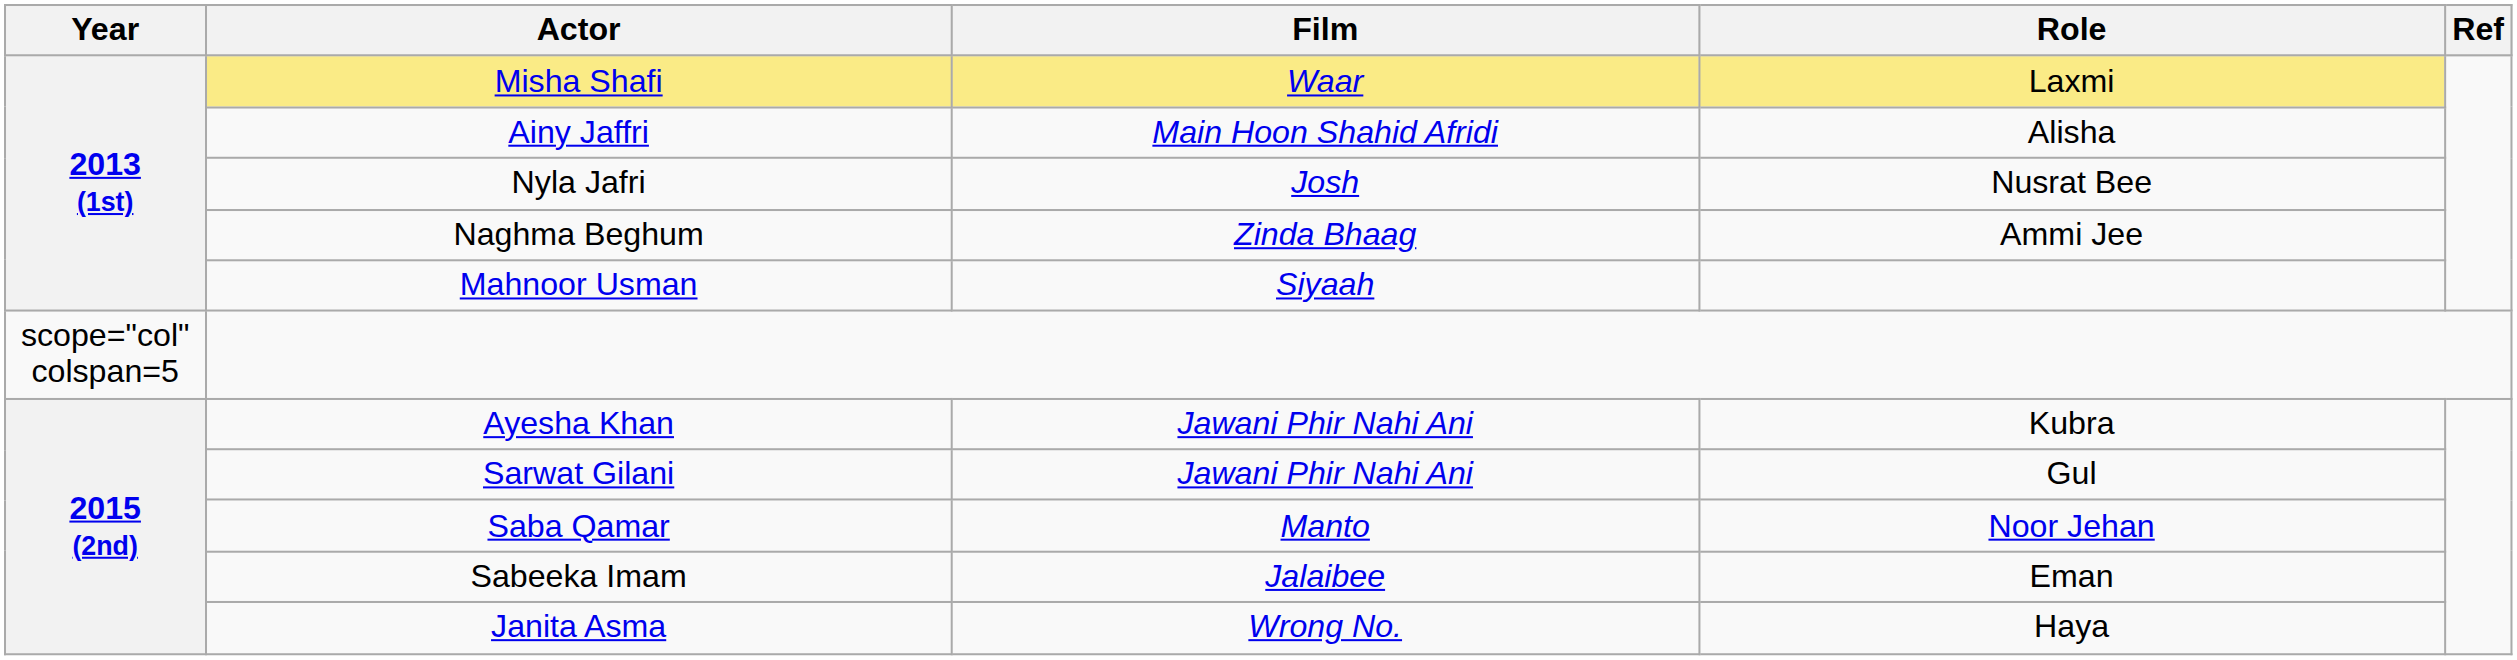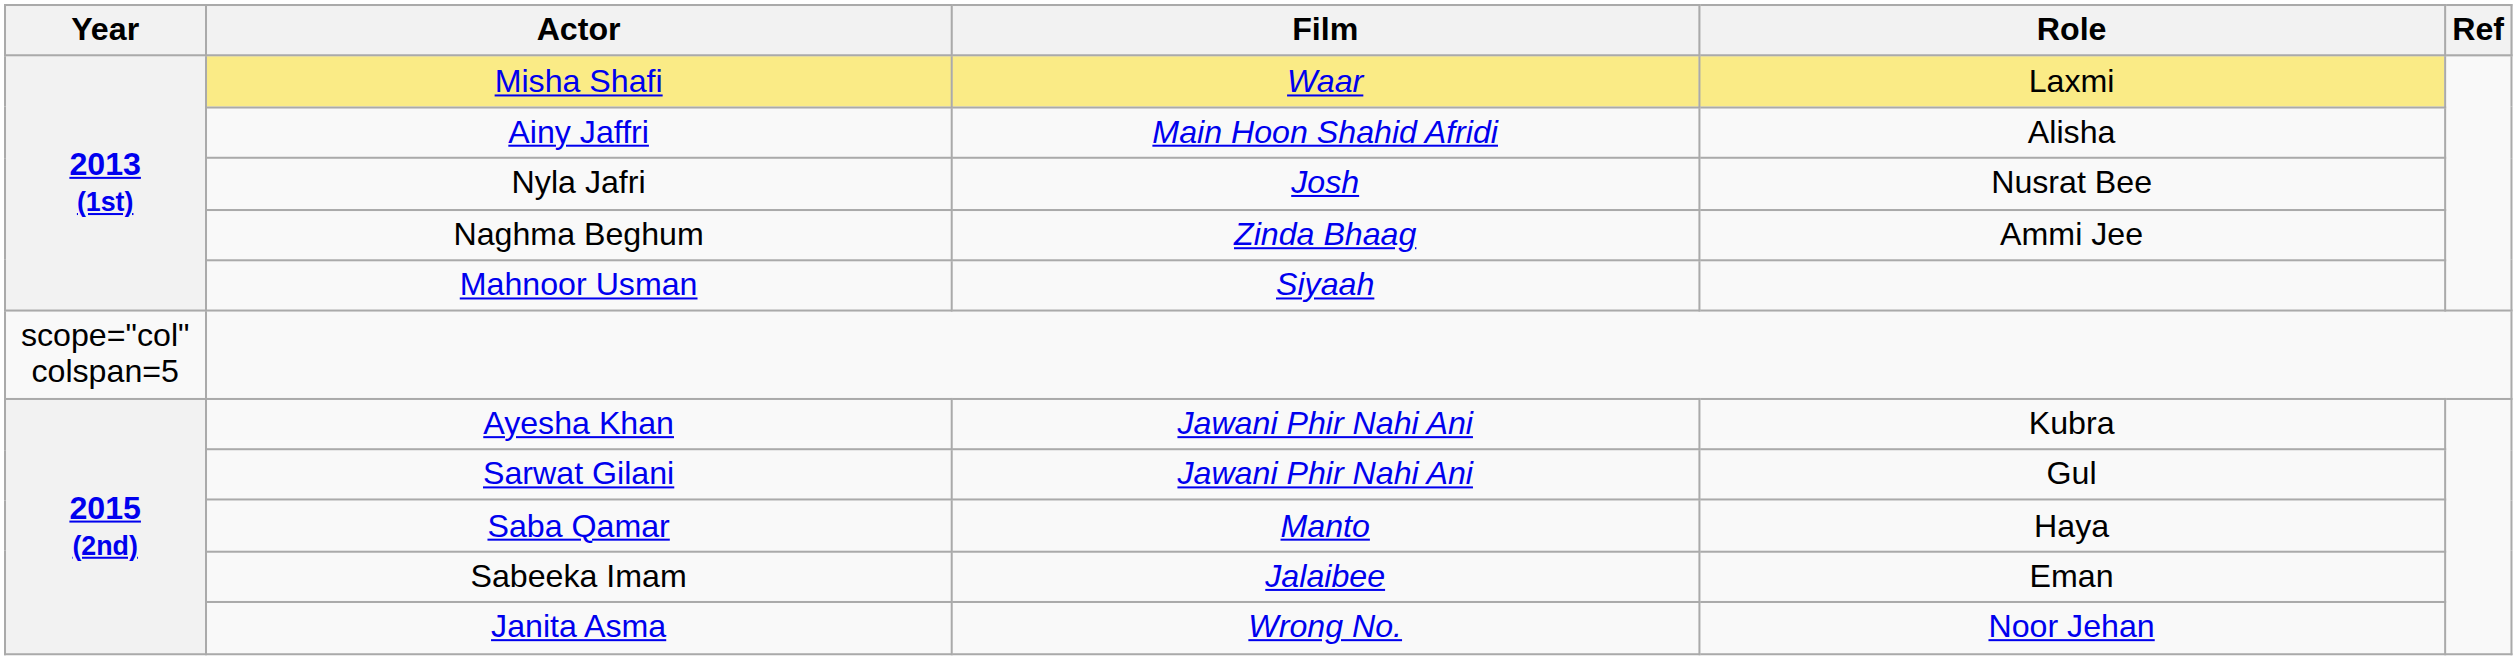(2072, 525) Noor Jehan -> (2072, 525) Haya
(2072, 627) Haya -> (2072, 627) Noor Jehan
